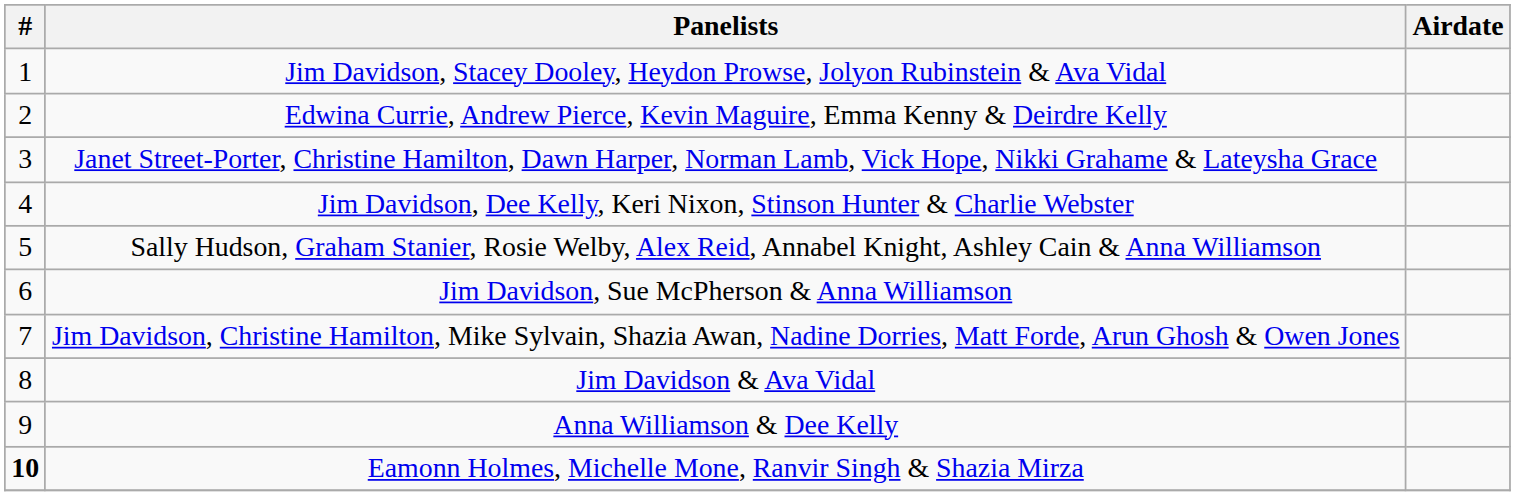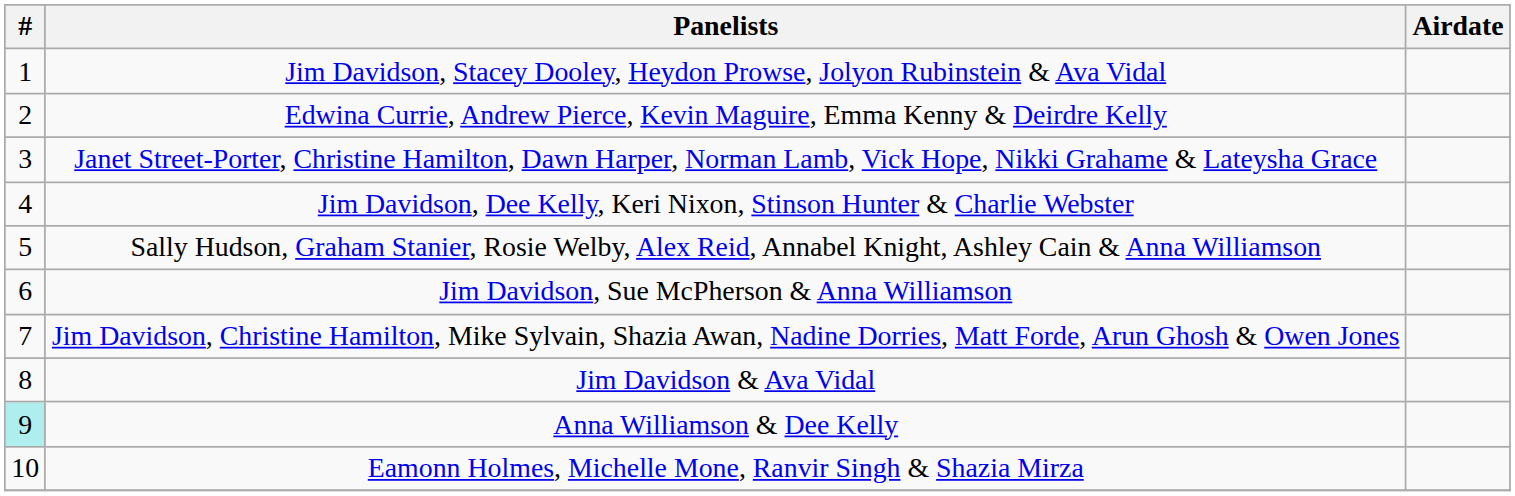(25, 423) no background -> (25, 423) paleturquoise background
(25, 468) bold -> (25, 468) normal
